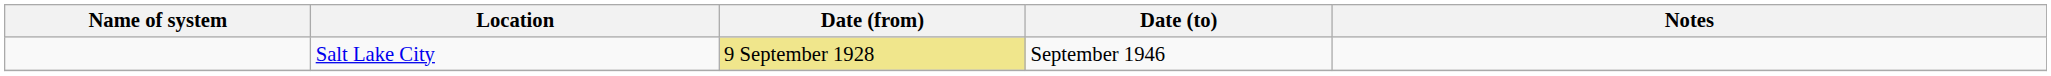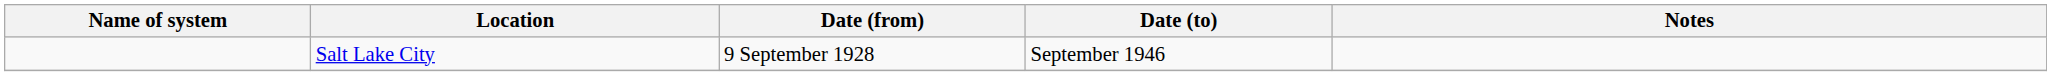(799, 53) khaki background -> (799, 53) no background
